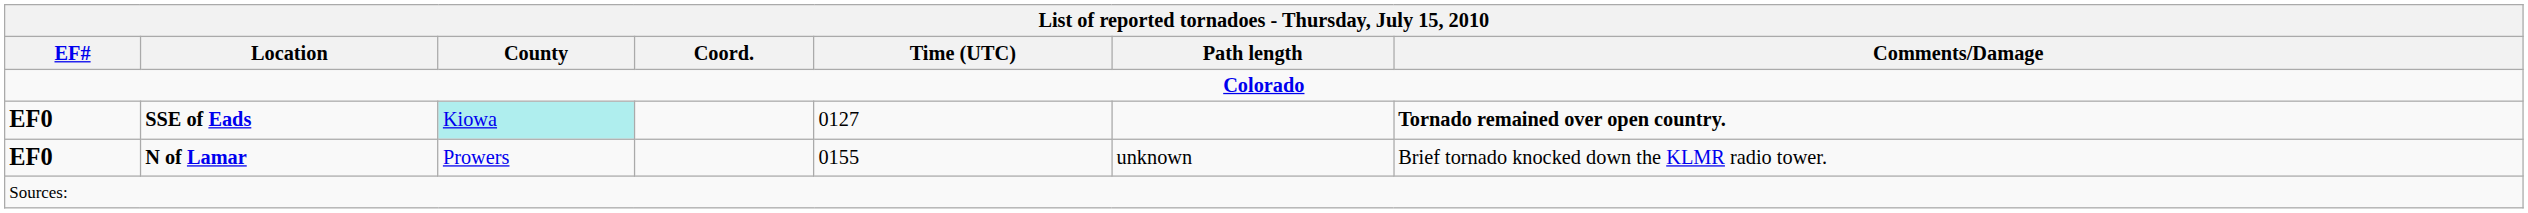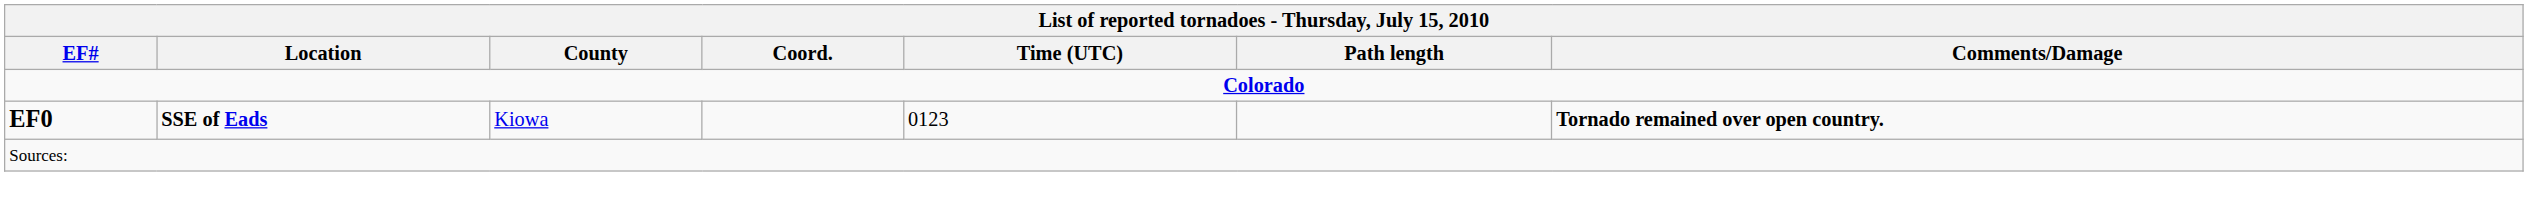(470, 119) paleturquoise background -> (521, 119) no background
(839, 119) 0127 -> (928, 119) 0123
- row: (196, 157)
